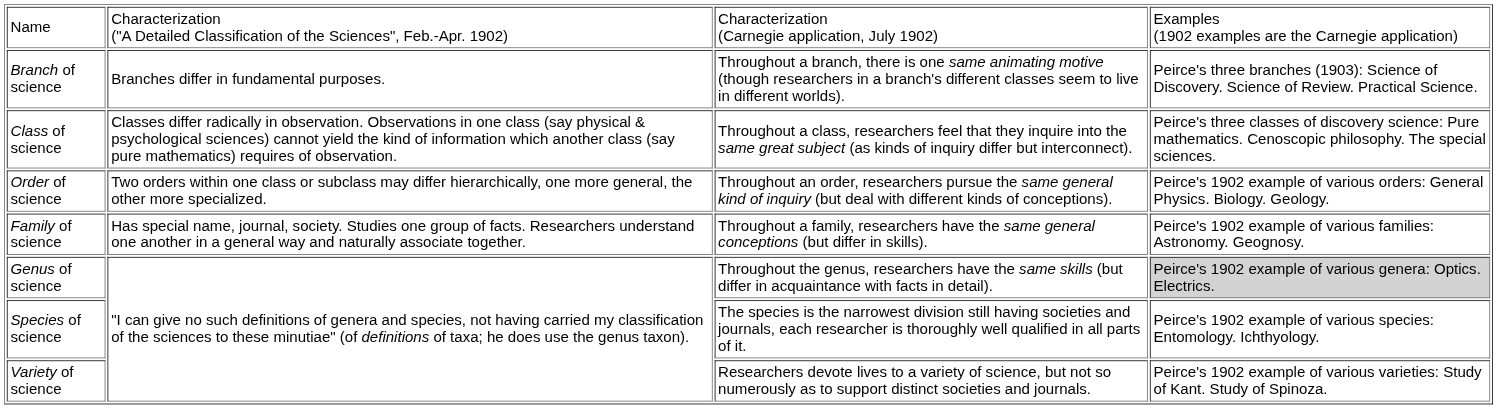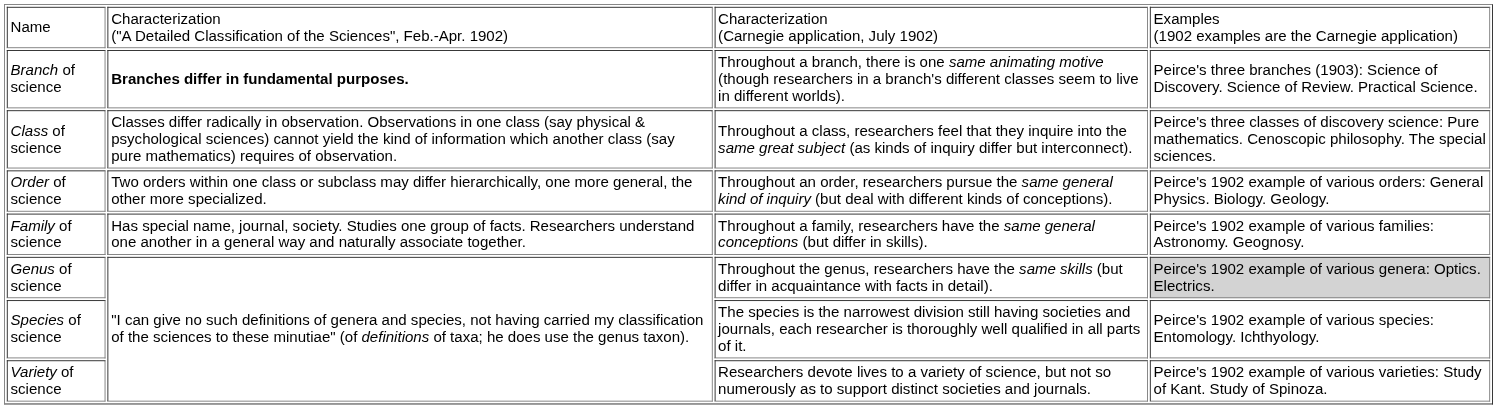(248, 79) normal -> (260, 79) bold
